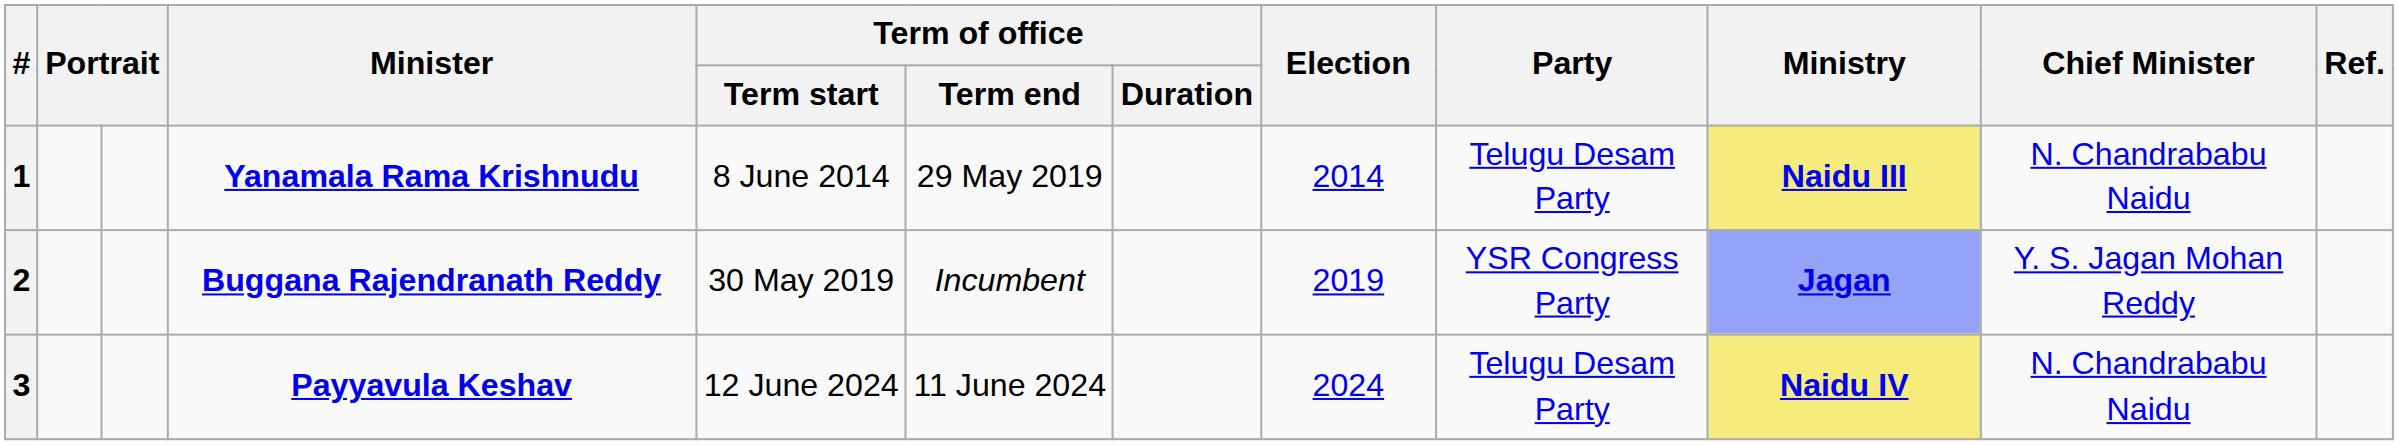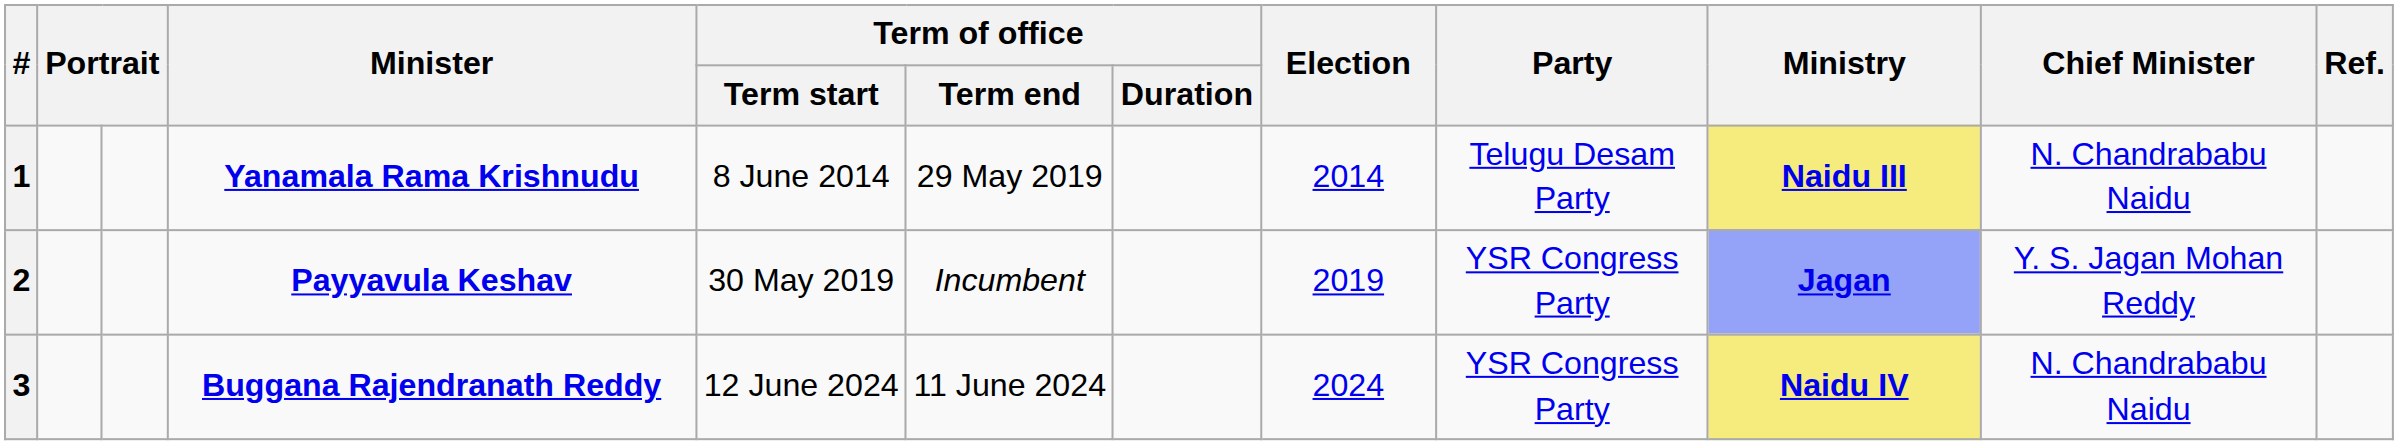(432, 281) Buggana Rajendranath Reddy -> (432, 281) Payyavula Keshav
(432, 386) Payyavula Keshav -> (432, 386) Buggana Rajendranath Reddy
(1572, 386) Telugu Desam Party -> (1572, 386) YSR Congress Party
